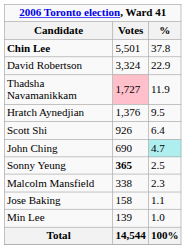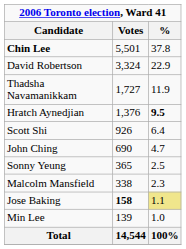(128, 89) pink background -> (128, 89) no background
(158, 113) normal -> (158, 113) bold
(158, 148) paleturquoise background -> (158, 148) no background
(124, 165) bold -> (124, 165) normal
(124, 200) normal -> (124, 200) bold
(158, 200) no background -> (158, 200) khaki background
